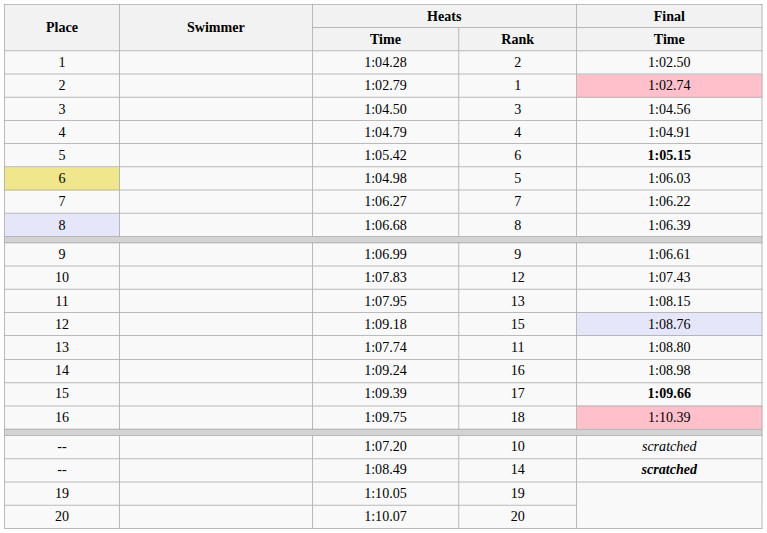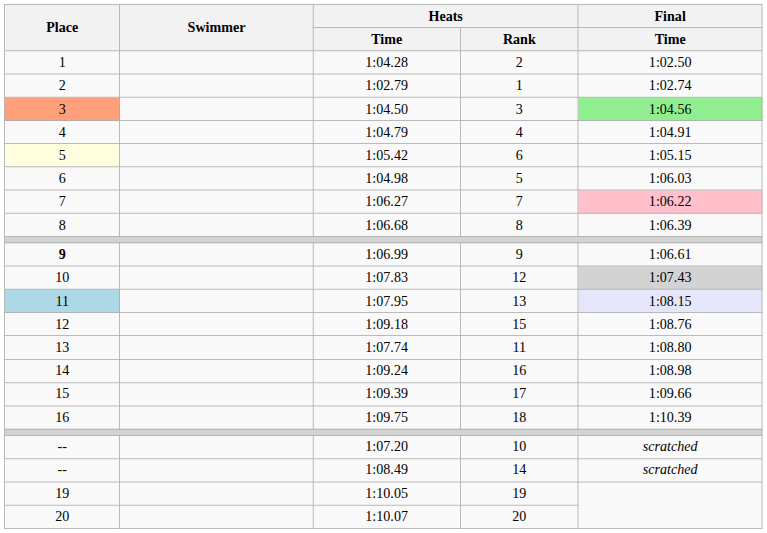(669, 85) pink background -> (670, 85) no background
(62, 108) no background -> (62, 108) lightsalmon background
(669, 108) no background -> (670, 108) lightgreen background
(62, 155) no background -> (62, 155) lightyellow background
(669, 155) bold -> (670, 155) normal
(62, 178) khaki background -> (62, 178) no background
(669, 201) no background -> (670, 201) pink background
(62, 224) lavender background -> (62, 224) no background
(62, 254) normal -> (62, 254) bold
(669, 277) no background -> (670, 277) lightgrey background
(62, 300) no background -> (62, 300) lightblue background
(669, 300) no background -> (670, 300) lavender background
(669, 324) lavender background -> (670, 324) no background
(669, 393) bold -> (670, 393) normal
(669, 416) pink background -> (670, 416) no background
(669, 469) bold -> (670, 469) normal
